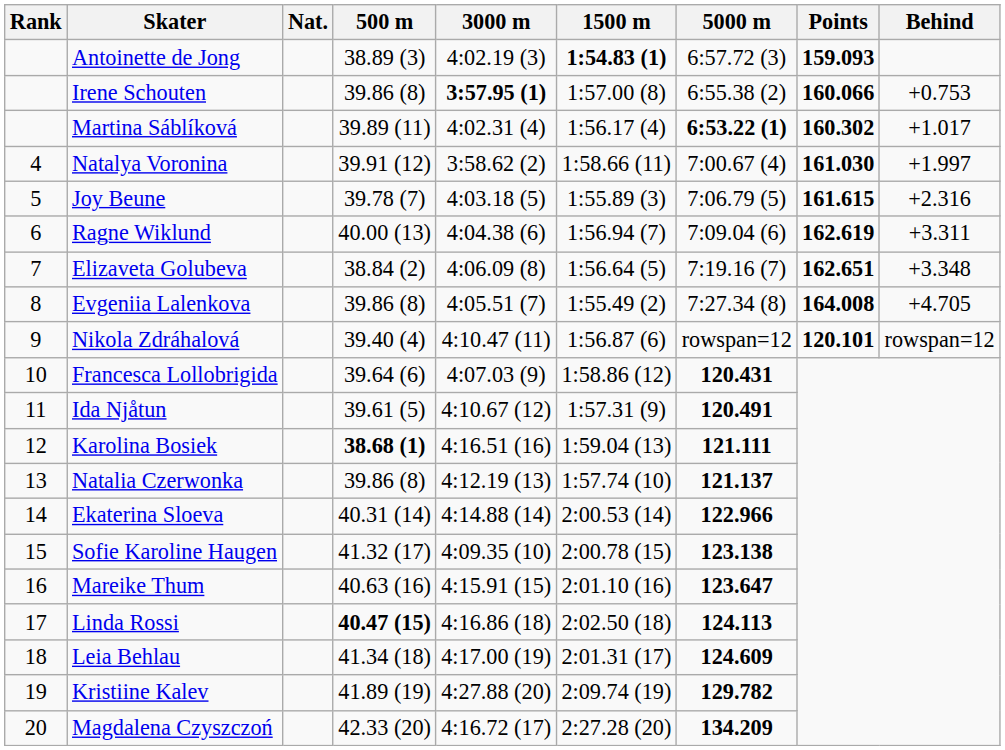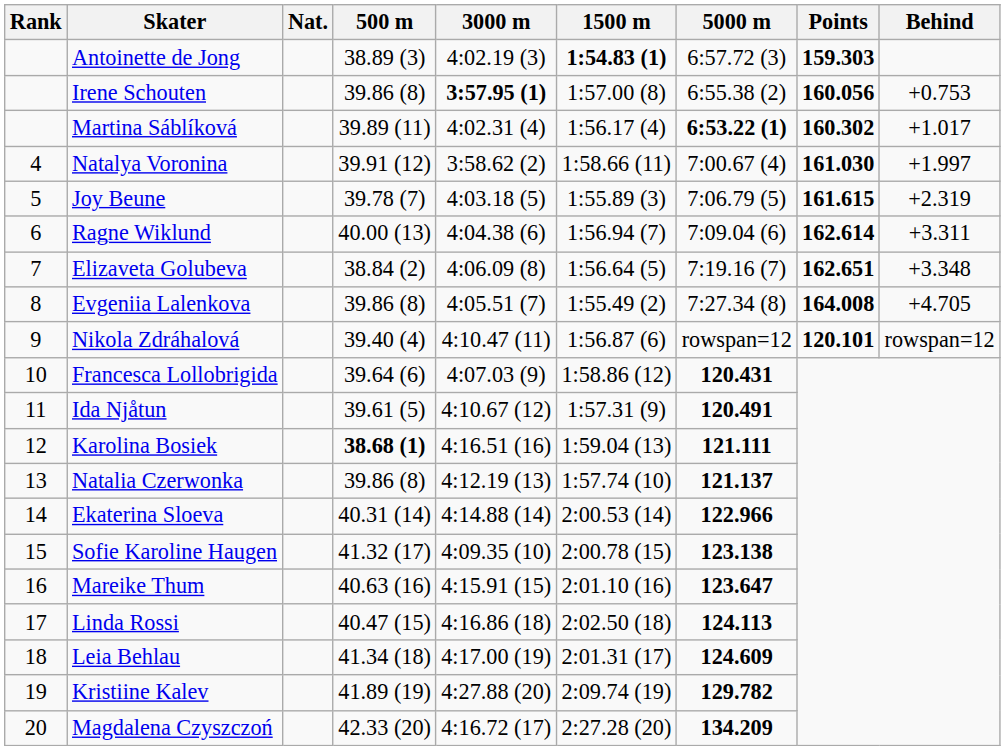(838, 57) 159.093 -> (838, 57) 159.303
(838, 92) 160.066 -> (838, 92) 160.056
(940, 198) +2.316 -> (940, 198) +2.319
(838, 233) 162.619 -> (838, 233) 162.614
(385, 621) bold -> (385, 621) normal
